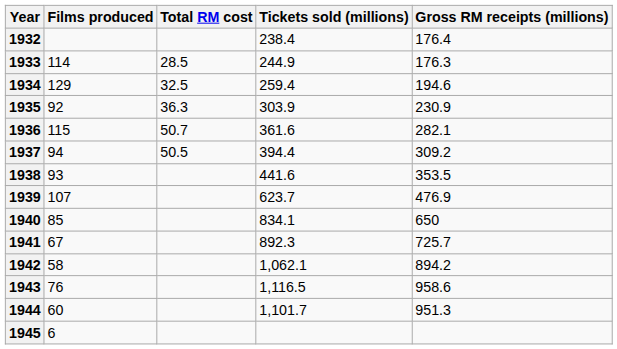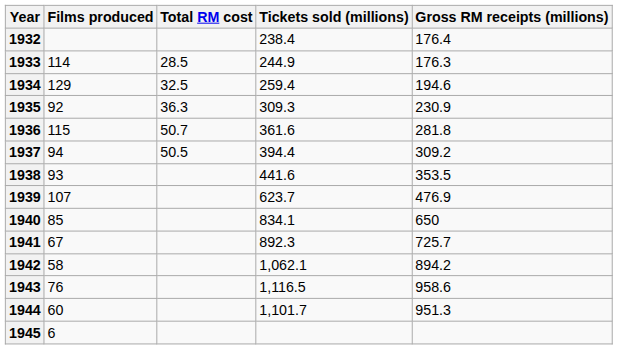(277, 107) 303.9 -> (277, 107) 309.3
(433, 130) 282.1 -> (433, 130) 281.8
